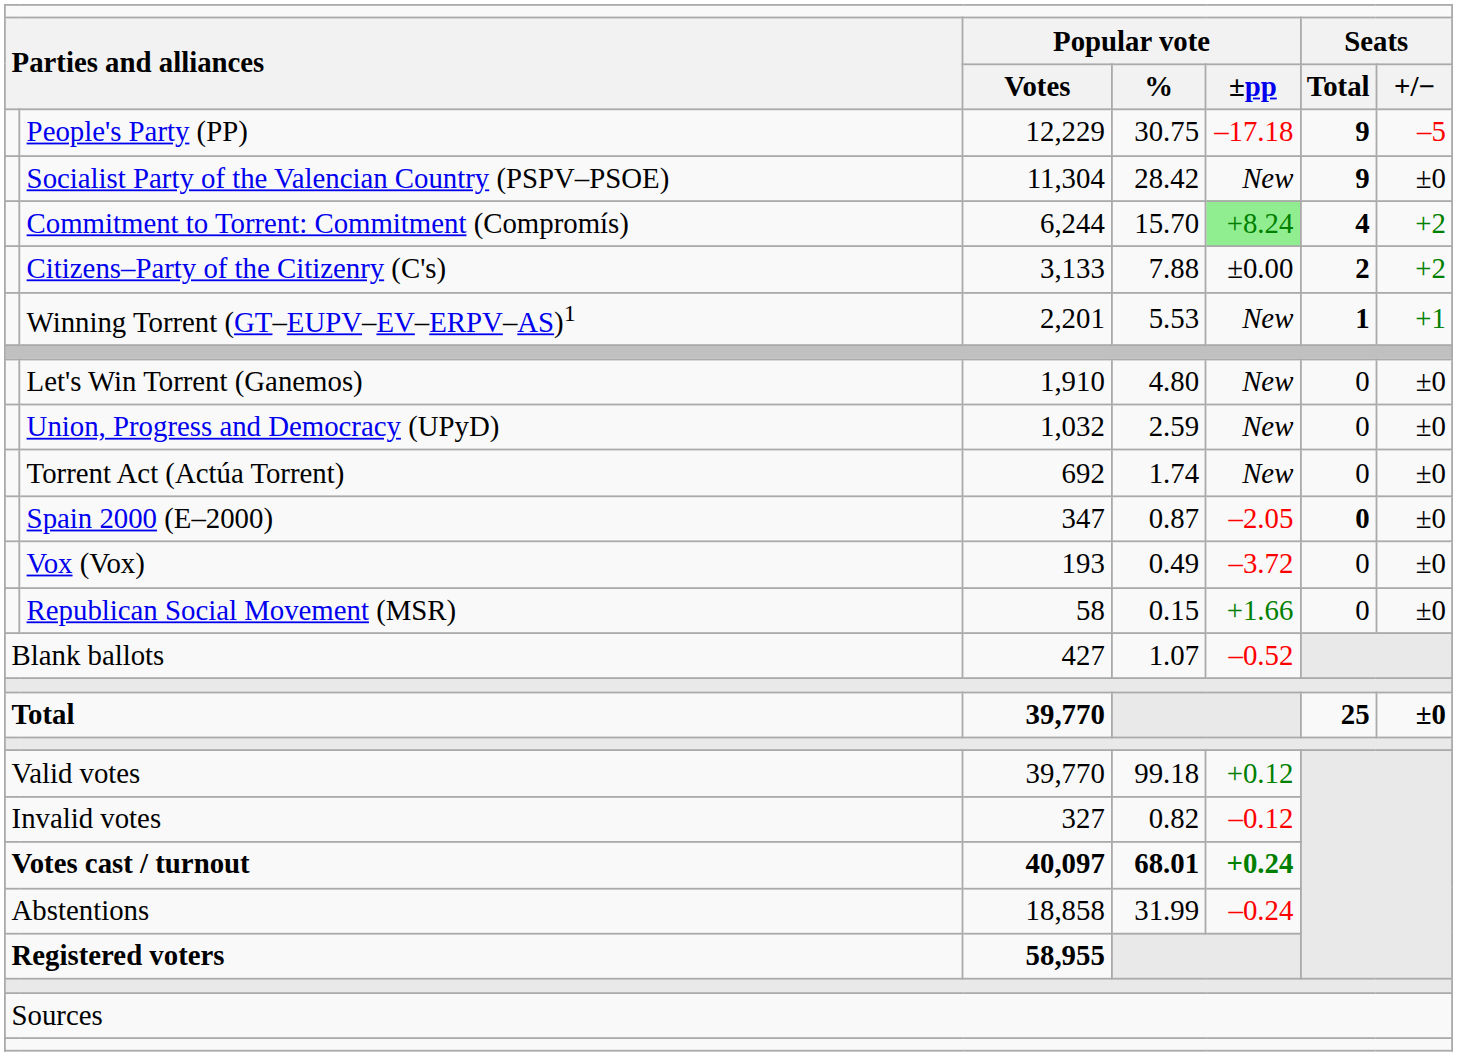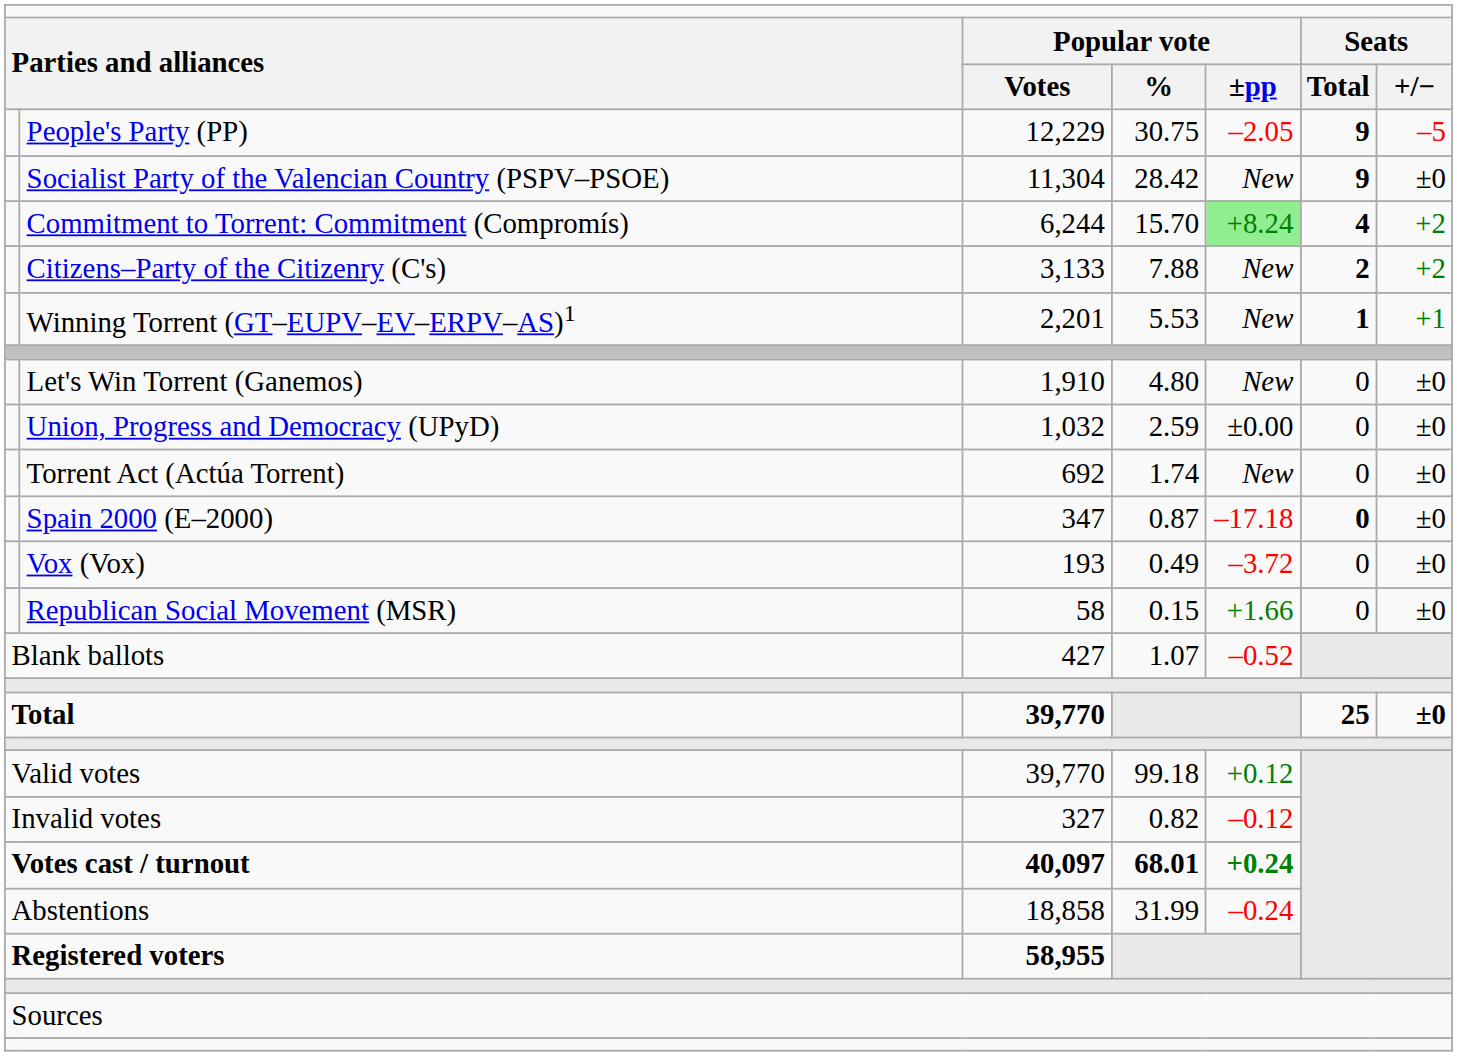(1254, 131) –17.18 -> (1261, 131) –2.05
(1260, 268) ±0.00 -> (1268, 268) New
(1268, 427) New -> (1260, 427) ±0.00
(1261, 518) –2.05 -> (1254, 518) –17.18
